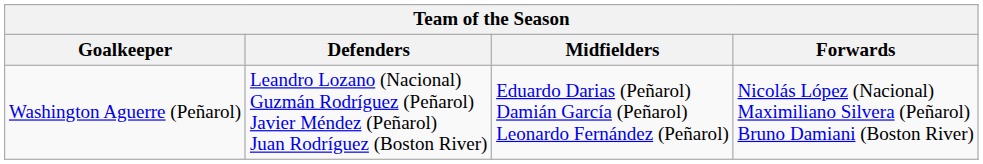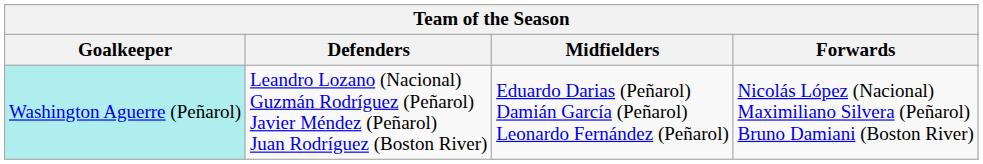(125, 112) no background -> (125, 112) paleturquoise background
